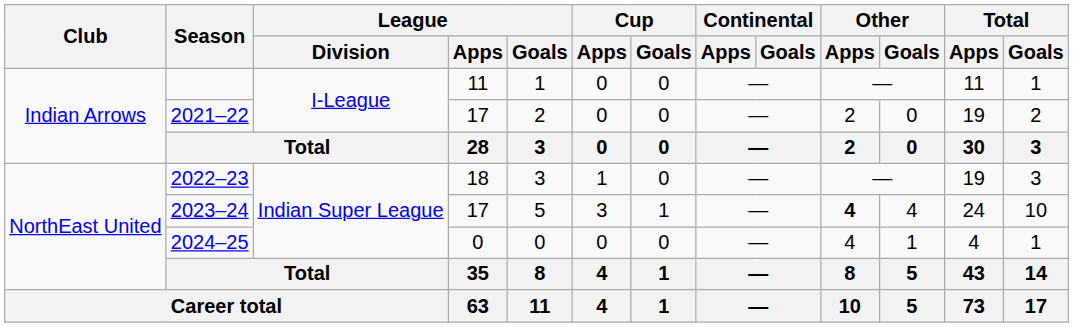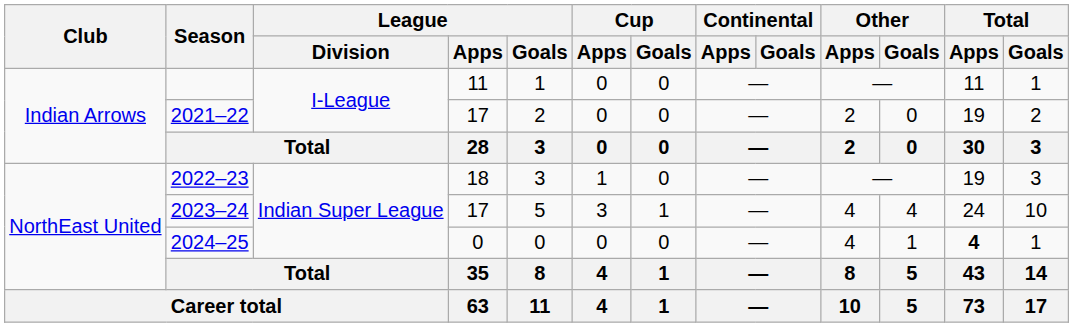(850, 210) bold -> (850, 210) normal
(974, 242) normal -> (974, 242) bold
